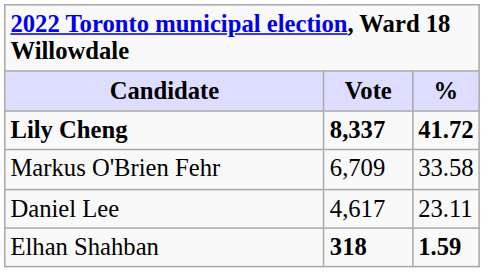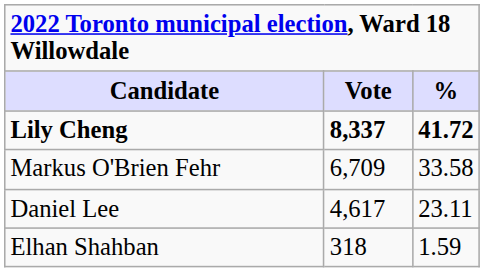(348, 247) bold -> (348, 247) normal
(440, 247) bold -> (440, 247) normal
